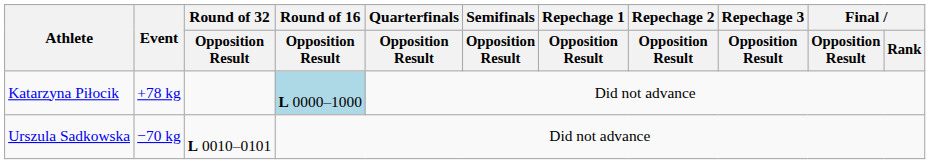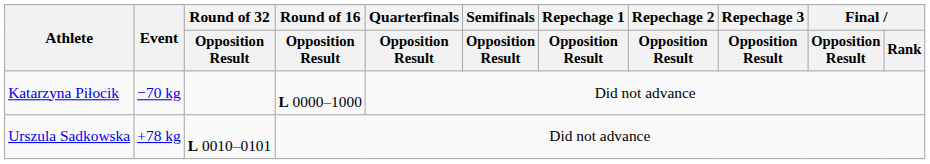(159, 93) +78 kg -> (159, 93) −70 kg
(320, 102) lightblue background -> (320, 102) no background
(159, 136) −70 kg -> (159, 136) +78 kg
